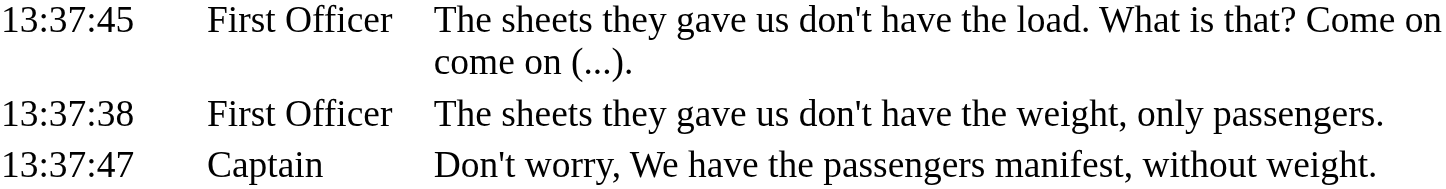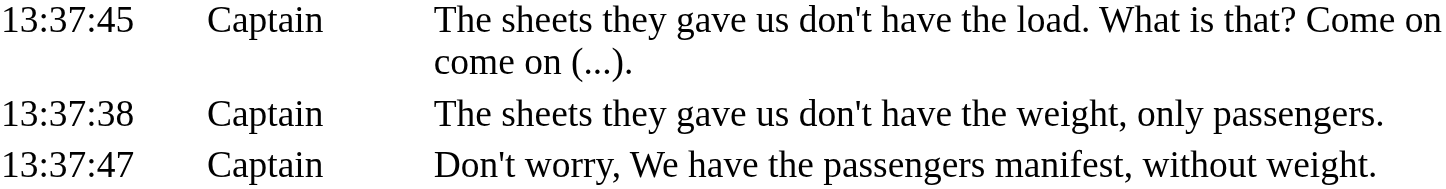(300, 19) First Officer -> (265, 19) Captain
(300, 113) First Officer -> (265, 113) Captain
